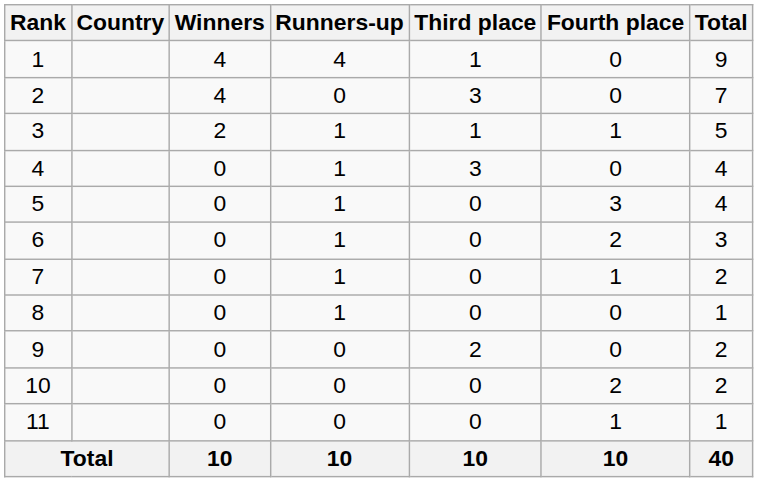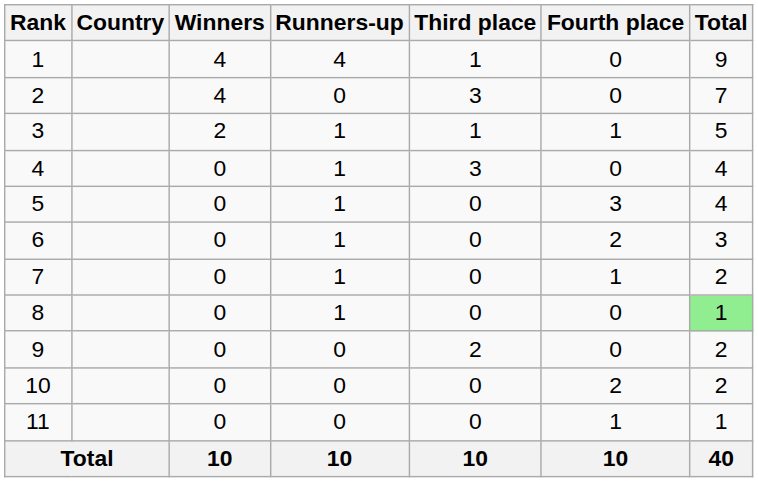(721, 312) no background -> (721, 312) lightgreen background
